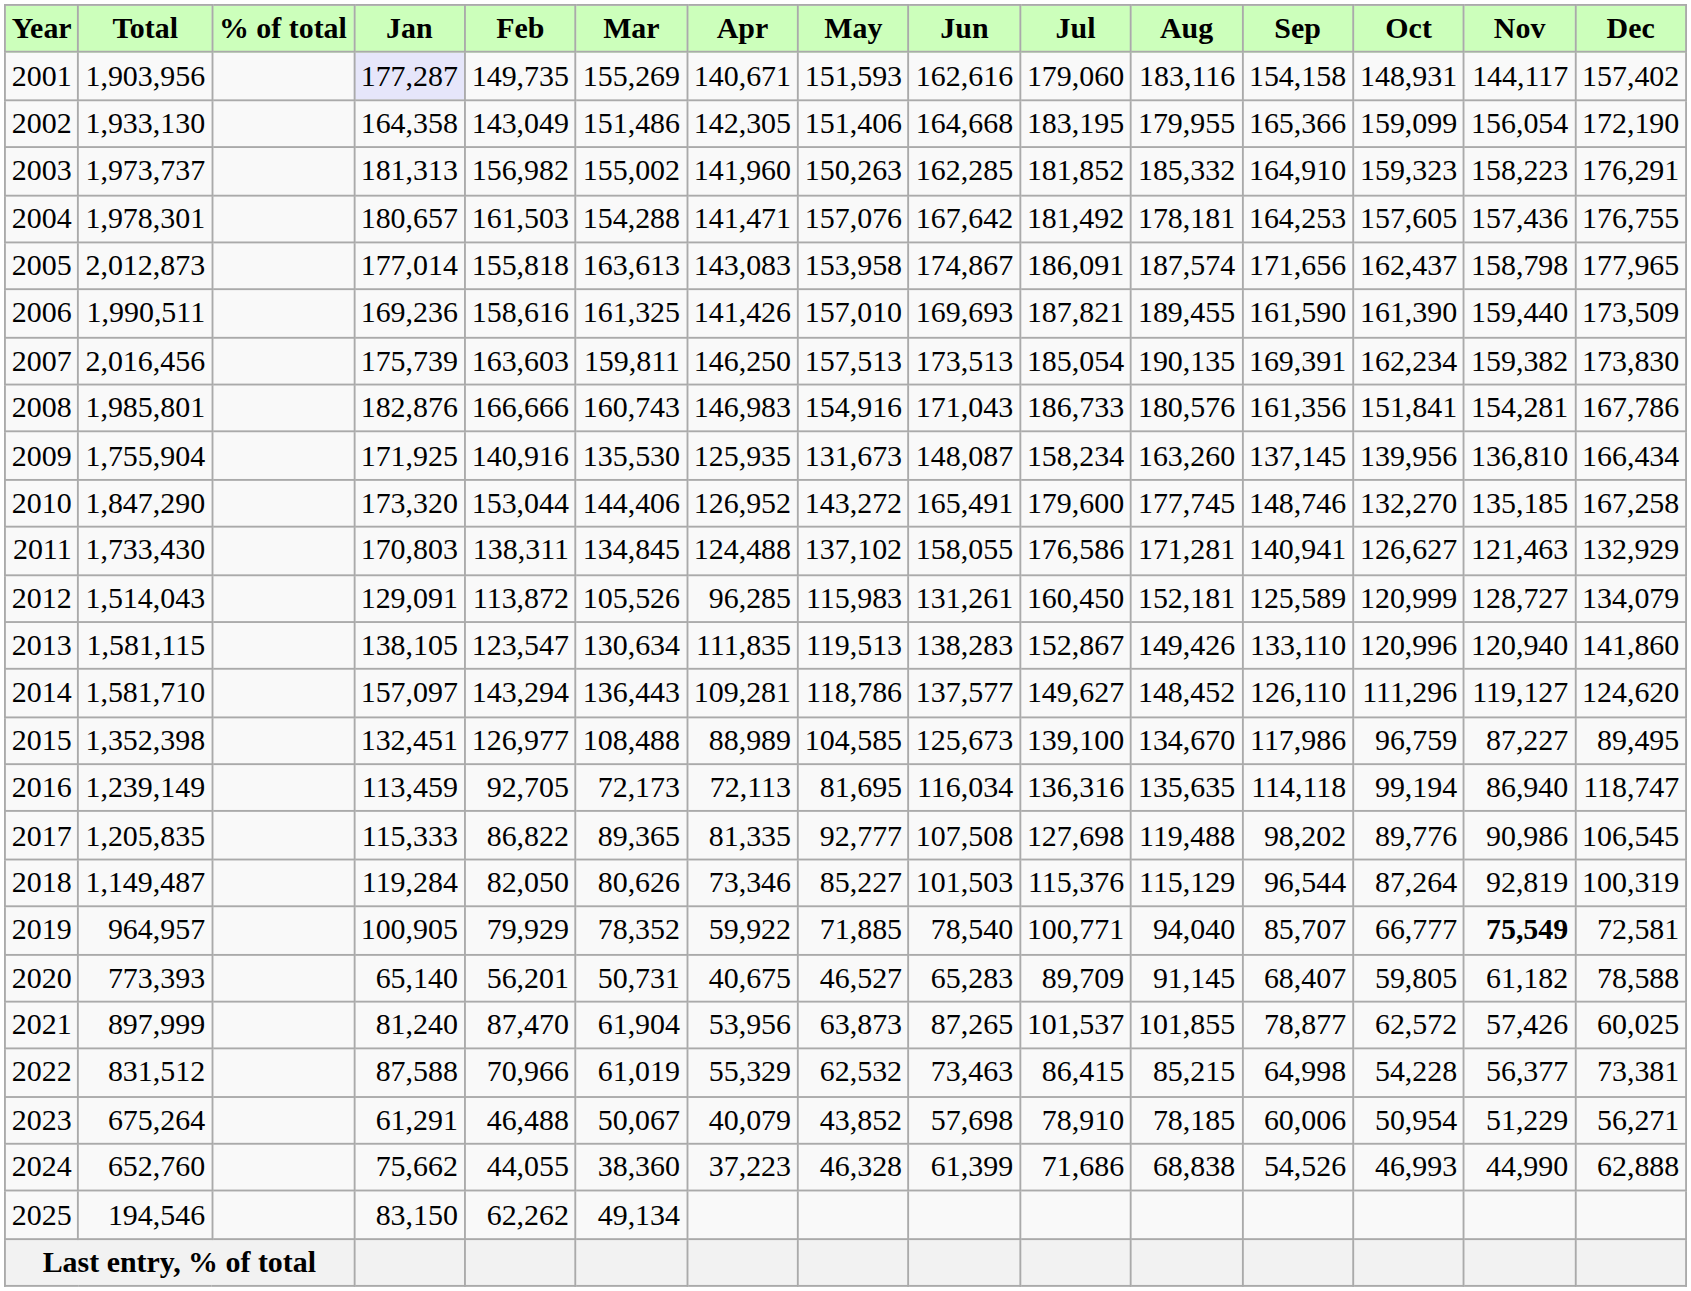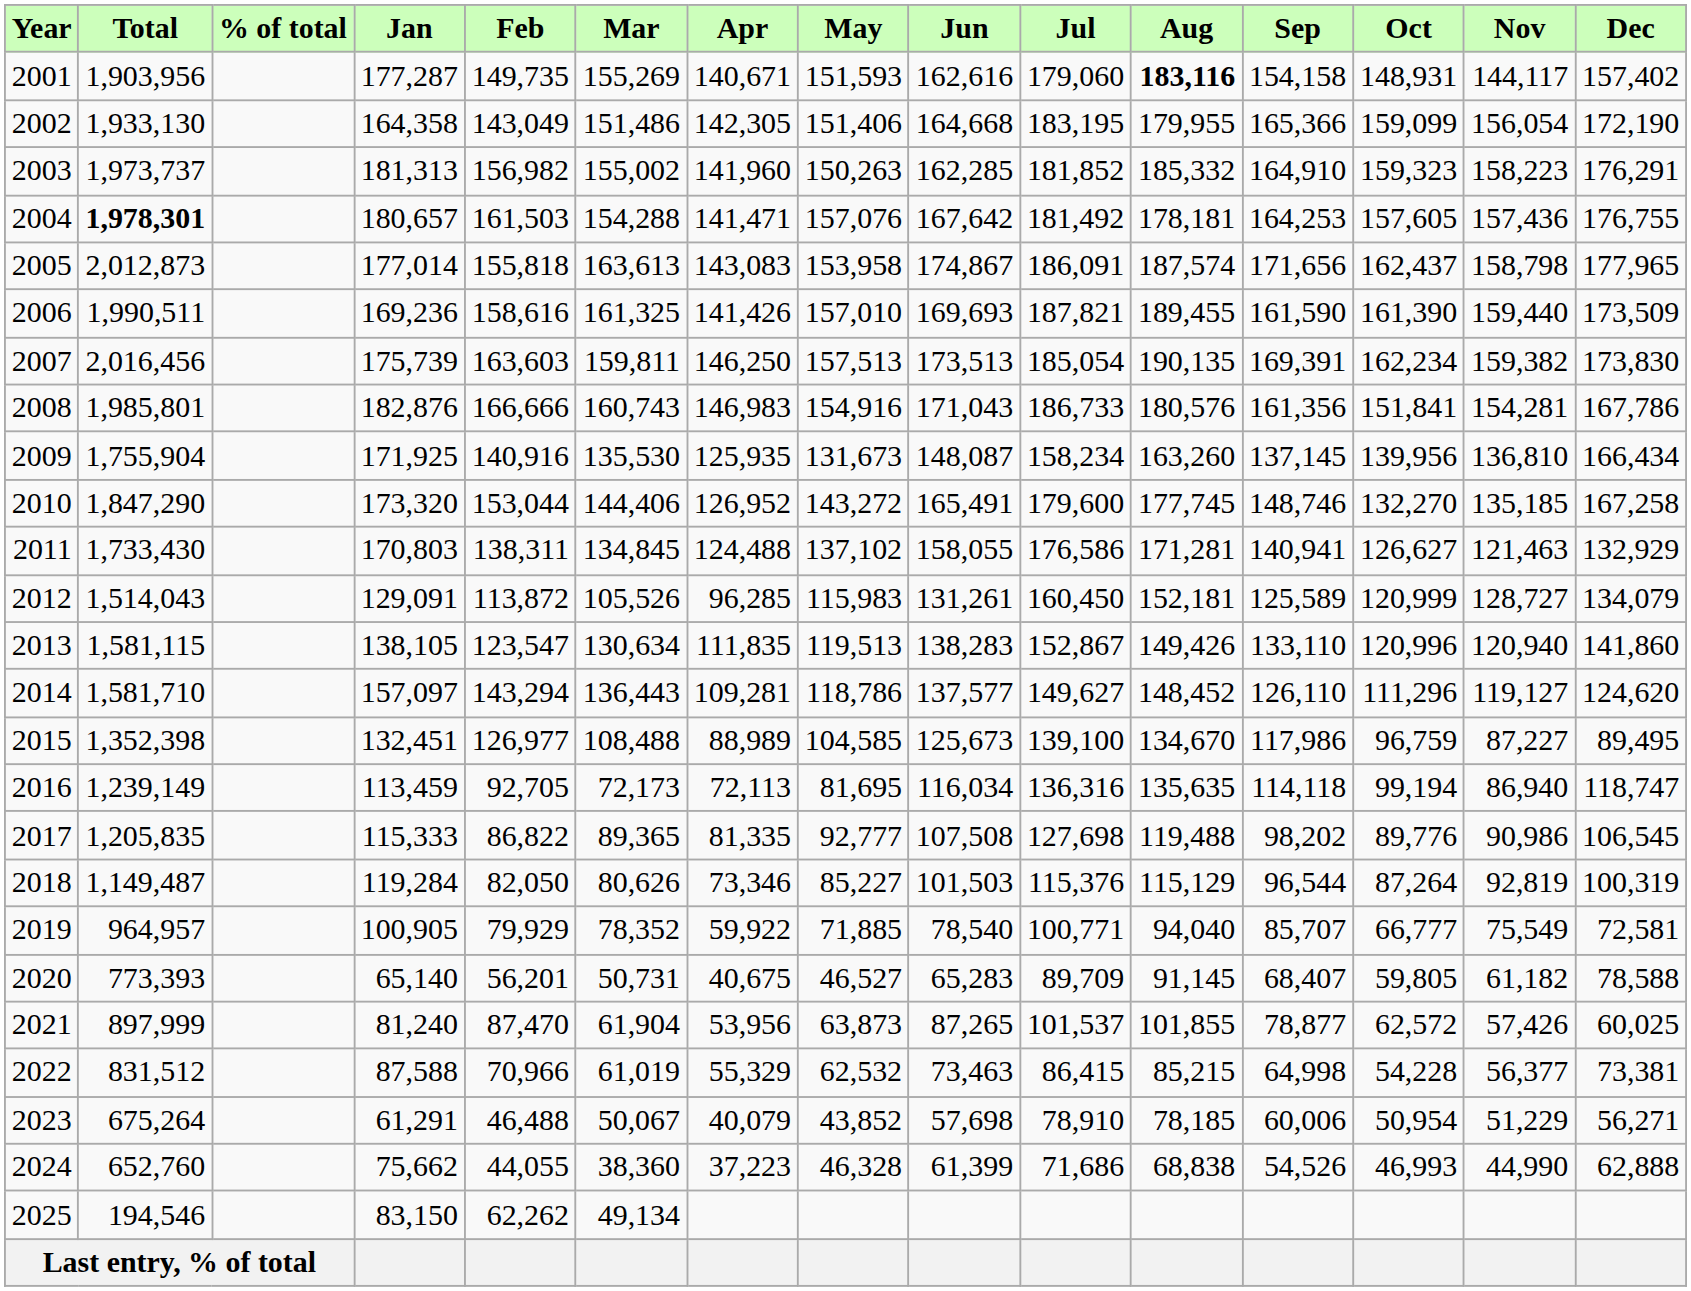(409, 75) lavender background -> (409, 75) no background
(1187, 75) normal -> (1187, 75) bold
(145, 218) normal -> (145, 218) bold
(1527, 929) bold -> (1527, 929) normal
